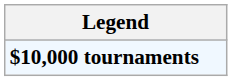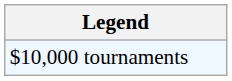(104, 57) bold -> (99, 57) normal
